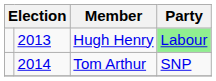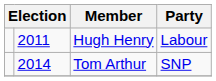(34, 40) 2013 -> (34, 40) 2011
(184, 40) lightgreen background -> (184, 40) no background
